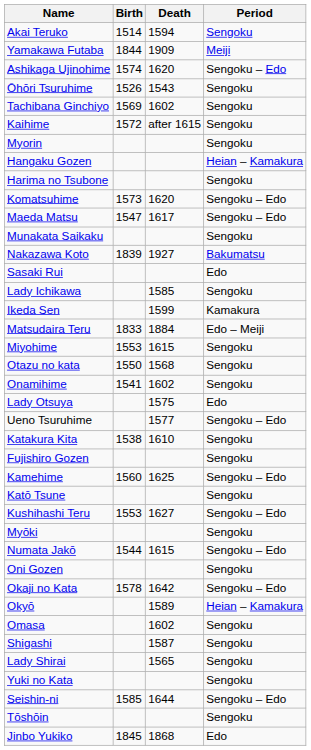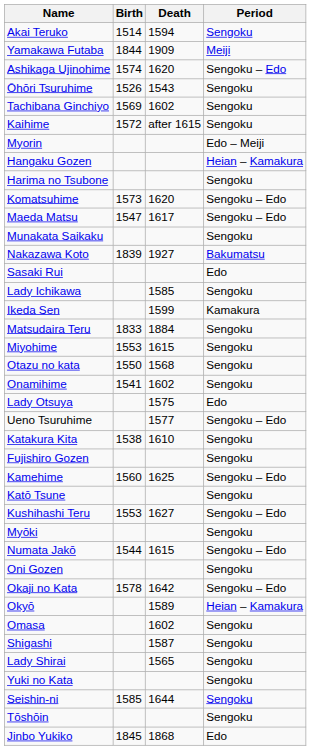(229, 143) Sengoku -> (235, 143) Edo – Meiji
(235, 328) Edo – Meiji -> (229, 328) Sengoku
(246, 699) Sengoku – Edo -> (229, 699) Sengoku
